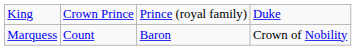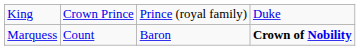(300, 34) normal -> (302, 34) bold
